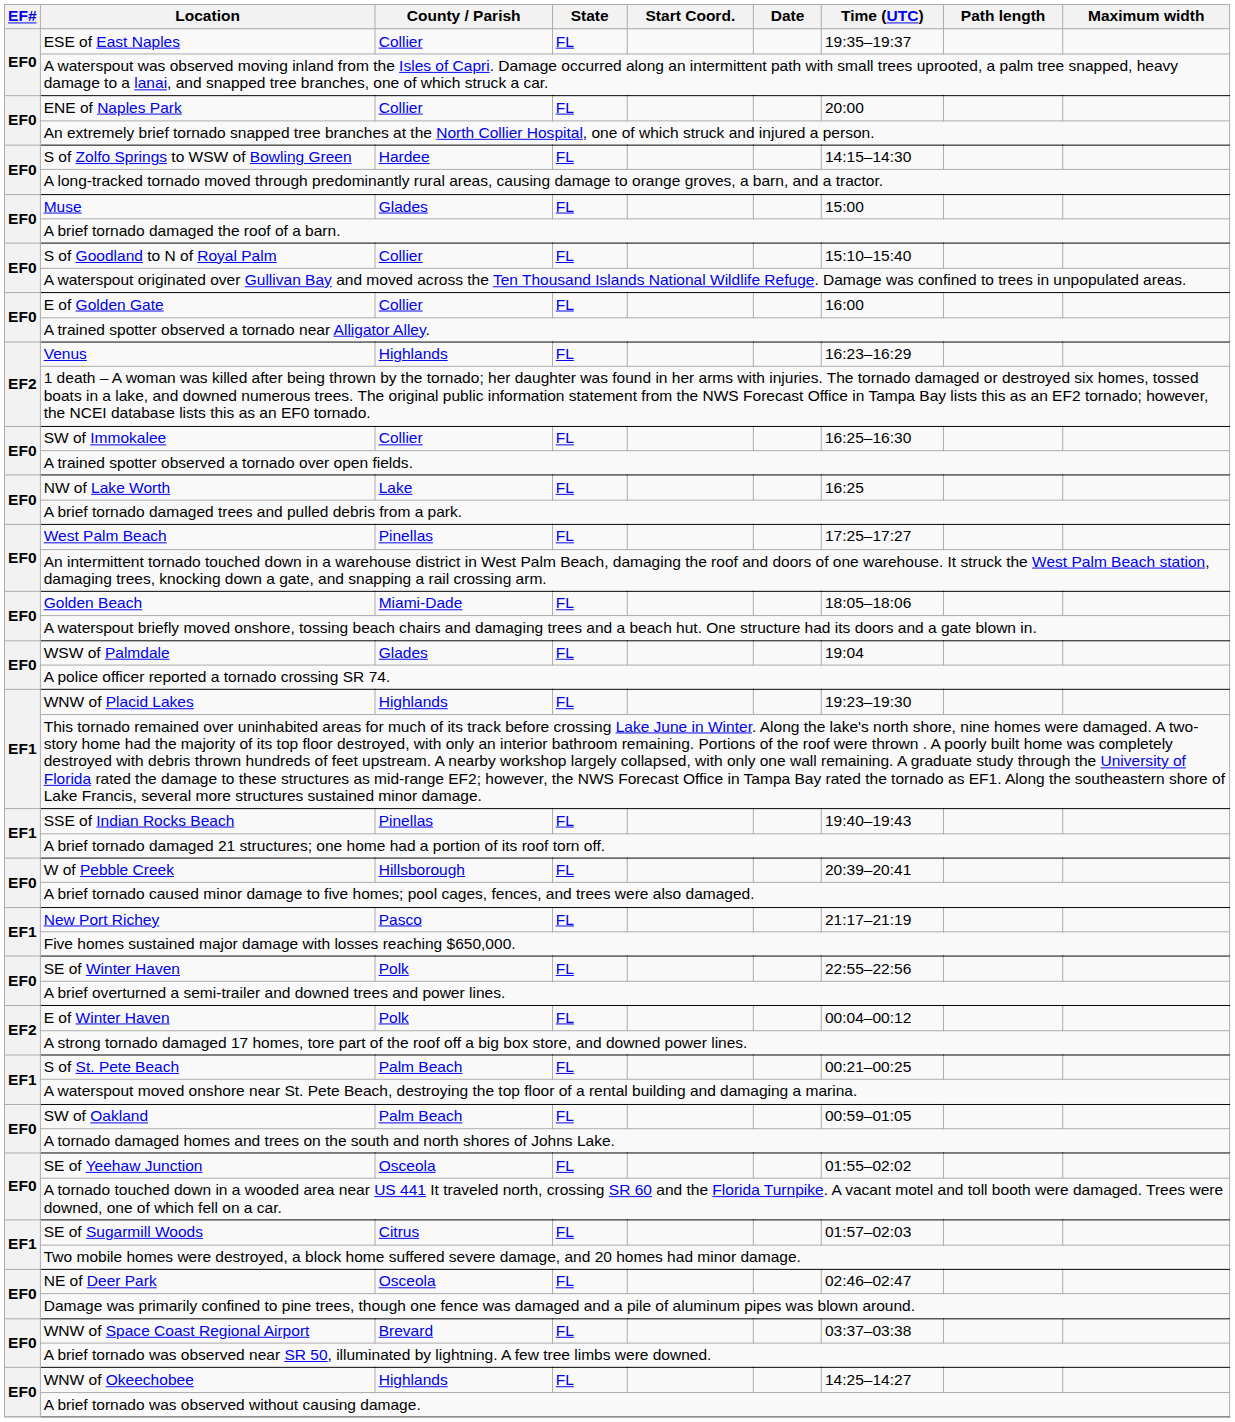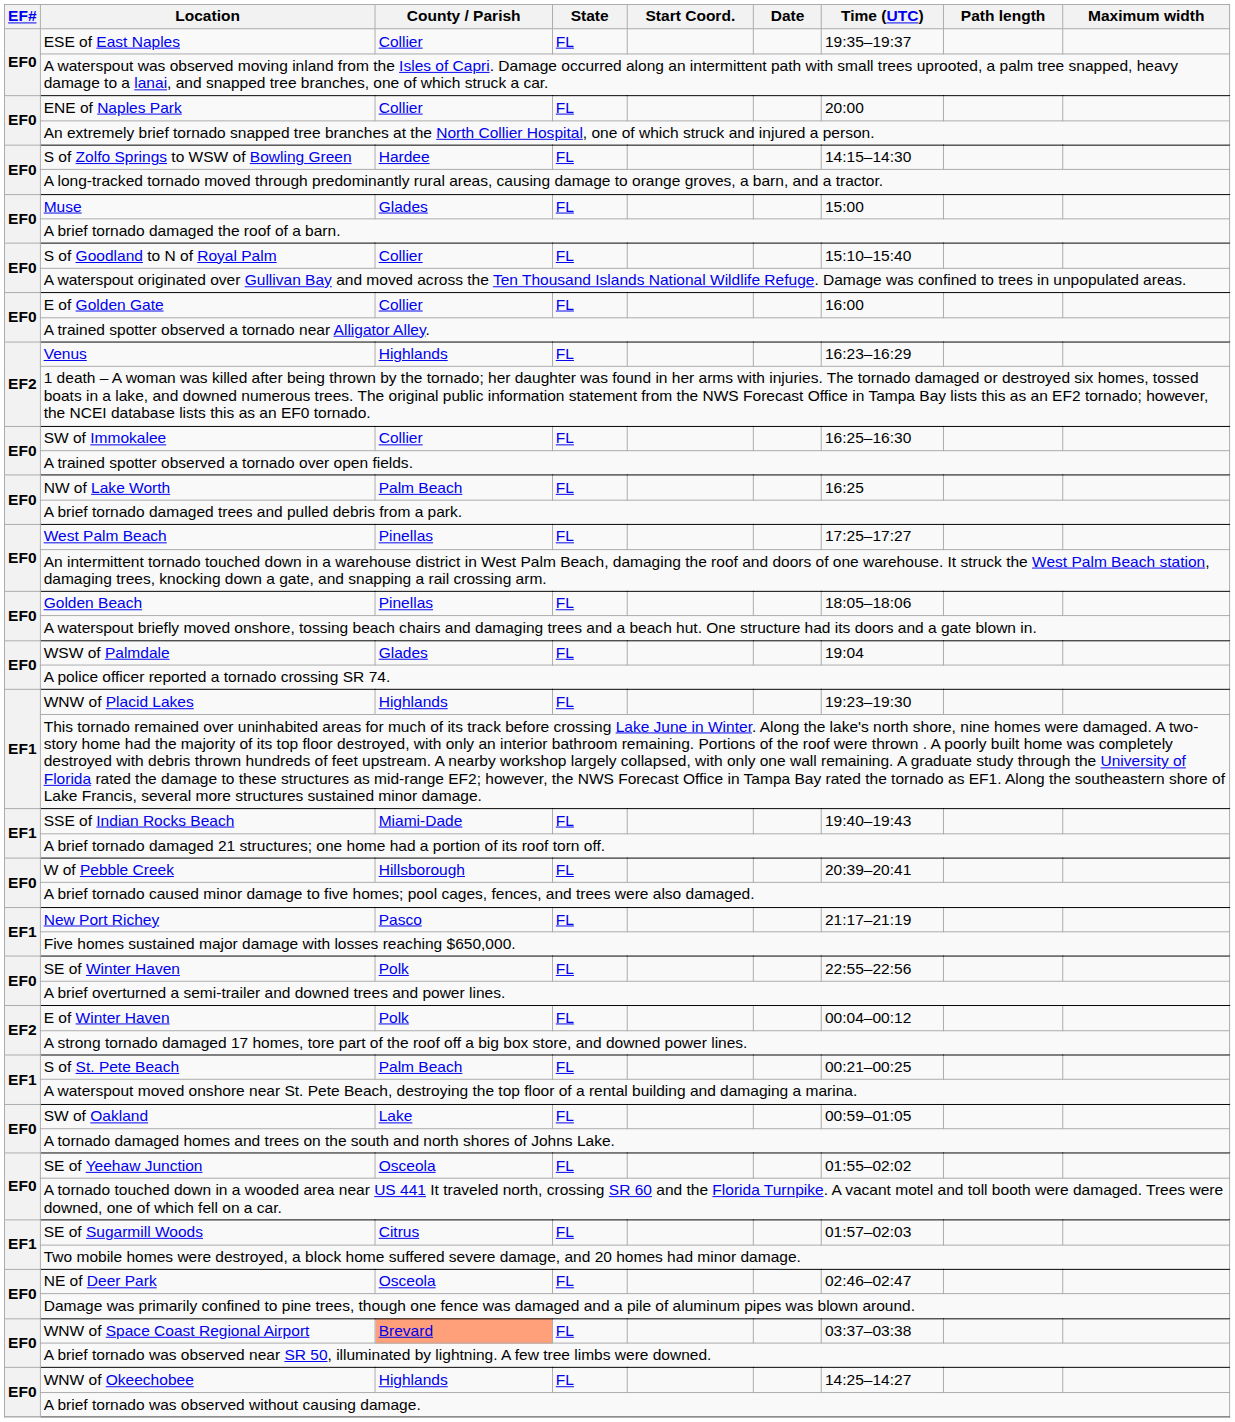(396, 487) Lake -> (421, 487) Palm Beach
(421, 603) Miami-Dade -> (406, 603) Pinellas
(406, 821) Pinellas -> (421, 821) Miami-Dade
(421, 1116) Palm Beach -> (396, 1116) Lake
(406, 1330) no background -> (406, 1330) lightsalmon background
